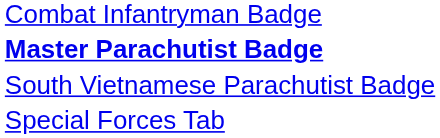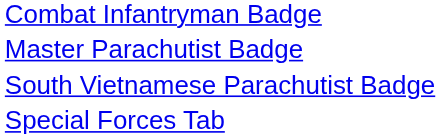(164, 49) bold -> (154, 49) normal
